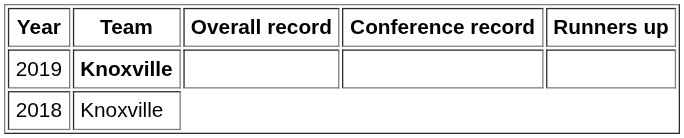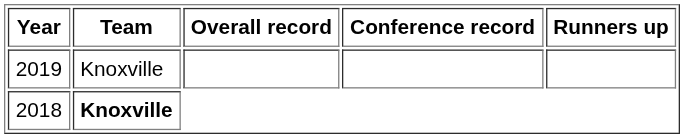(126, 68) bold -> (122, 68) normal
(122, 110) normal -> (126, 110) bold
